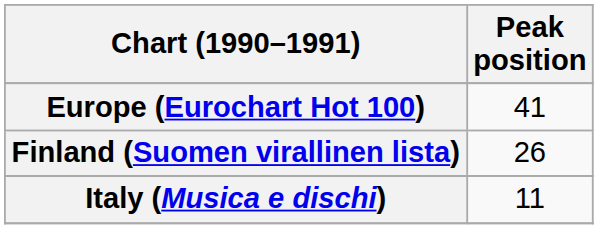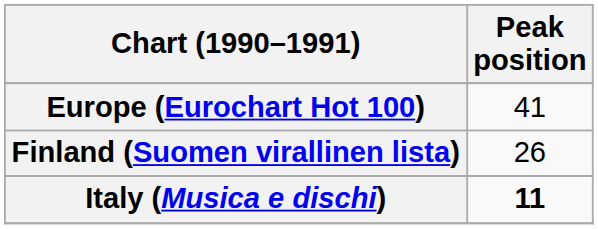(530, 198) normal -> (530, 198) bold
